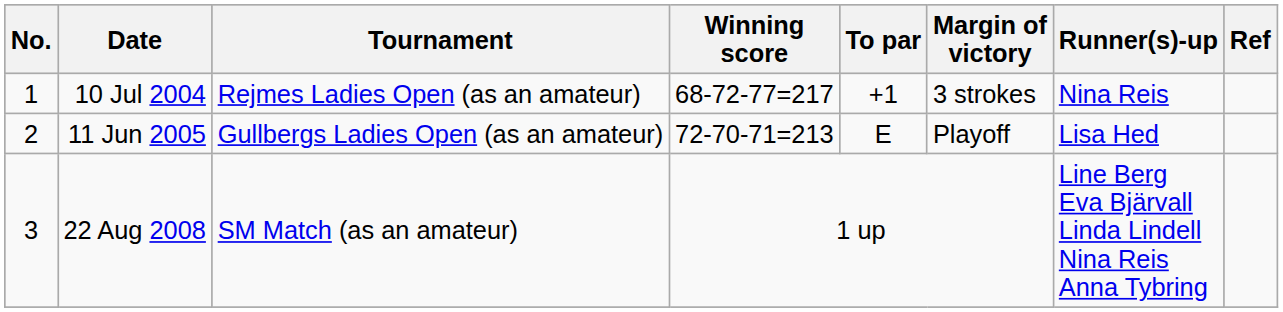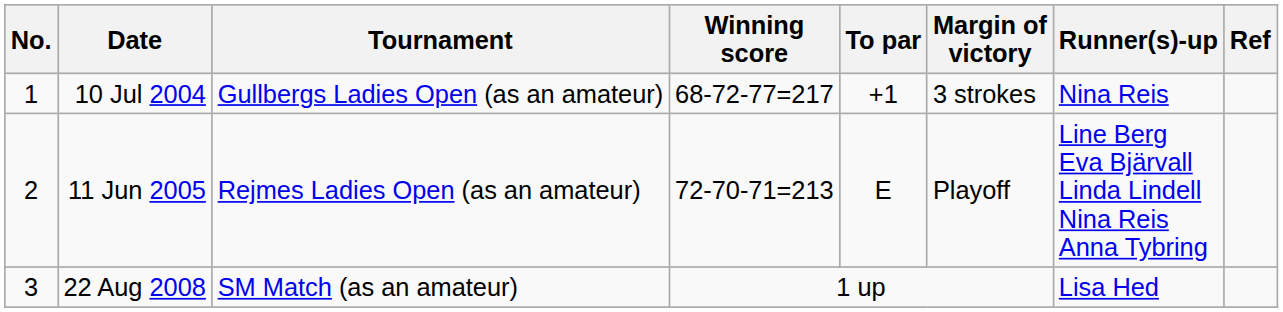(429, 94) Rejmes Ladies Open (as an amateur) -> (440, 94) Gullbergs Ladies Open (as an amateur)
(440, 134) Gullbergs Ladies Open (as an amateur) -> (429, 191) Rejmes Ladies Open (as an amateur)
(1109, 134) Lisa Hed -> (1133, 191) Line Berg Eva Bjärvall Linda Lindell Nina Reis Anna Tybring
(1133, 231) Line Berg Eva Bjärvall Linda Lindell Nina Reis Anna Tybring -> (1109, 288) Lisa Hed
